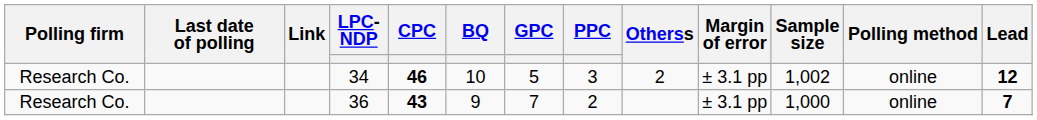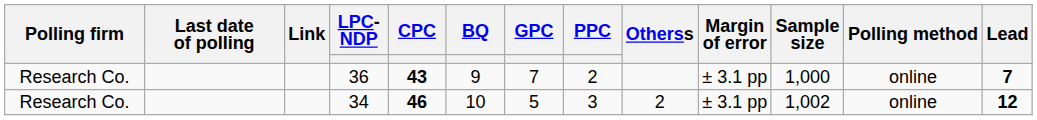rows swapped: (359, 76) <-> (359, 102)
